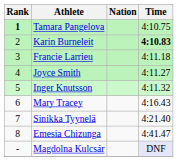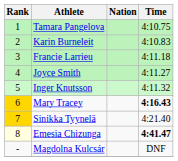(18, 27) bold -> (18, 27) normal
(156, 42) bold -> (156, 42) normal
(18, 103) no background -> (18, 103) gold background
(156, 103) normal -> (156, 103) bold
(18, 118) no background -> (18, 118) gold background
(18, 133) no background -> (18, 133) lightyellow background
(156, 133) normal -> (156, 133) bold
(156, 149) lavender background -> (156, 149) no background
